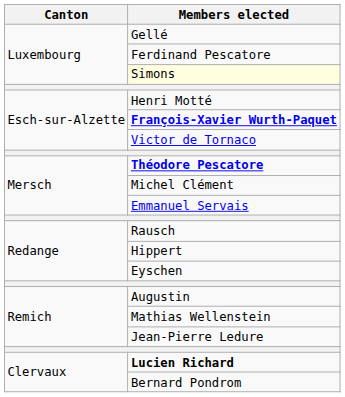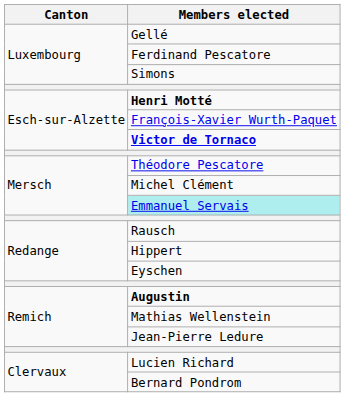(153, 74) lightyellow background -> (153, 74) no background
(171, 100) normal -> (171, 100) bold
(234, 120) bold -> (234, 120) normal
(193, 140) normal -> (193, 140) bold
(197, 165) bold -> (197, 165) normal
(190, 205) no background -> (190, 205) paleturquoise background
(160, 297) normal -> (160, 297) bold
(182, 362) bold -> (182, 362) normal
